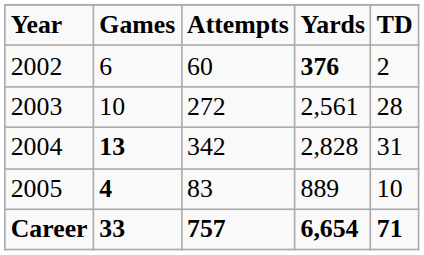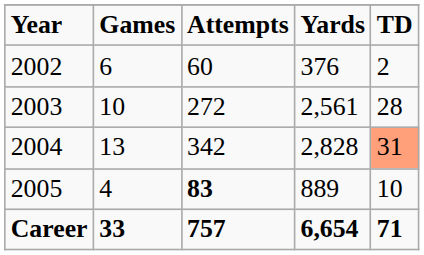(320, 65) bold -> (320, 65) normal
(112, 147) bold -> (112, 147) normal
(390, 147) no background -> (390, 147) lightsalmon background
(106, 188) bold -> (106, 188) normal
(200, 188) normal -> (200, 188) bold
